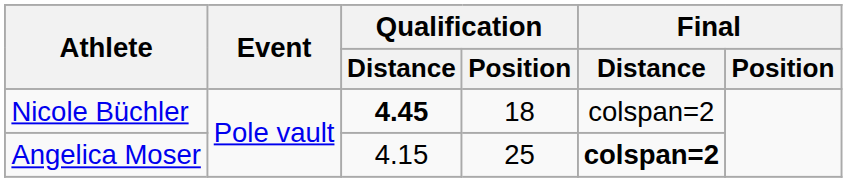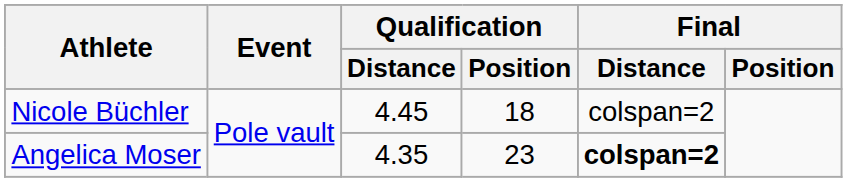(401, 112) bold -> (401, 112) normal
(401, 155) 4.15 -> (401, 155) 4.35
(520, 155) 25 -> (520, 155) 23
